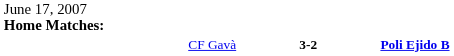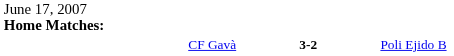(415, 44) bold -> (413, 44) normal
